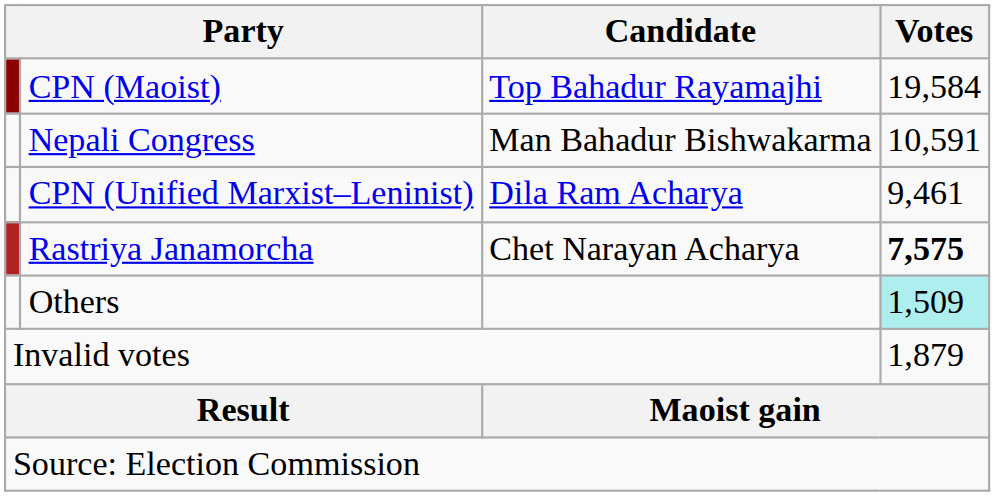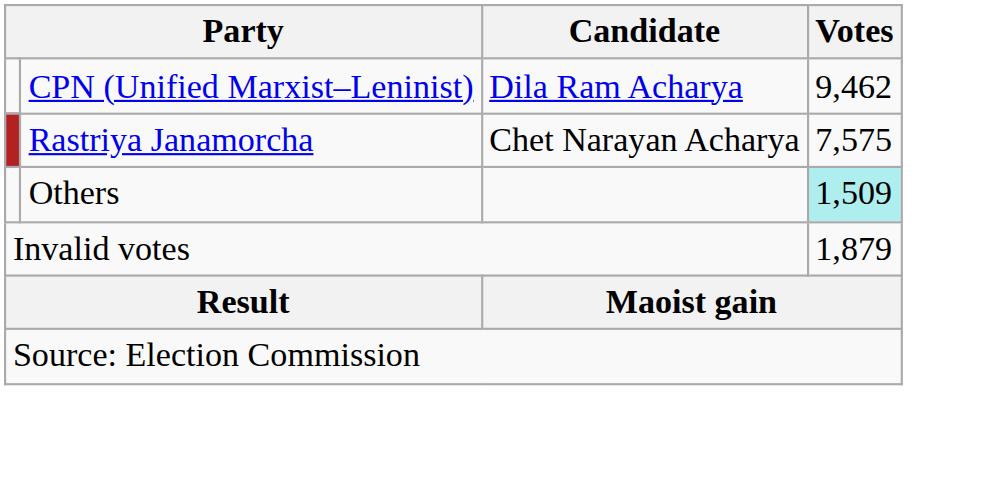- row: (125, 85)
- row: (142, 139)
(926, 193) 9,461 -> (854, 85) 9,462
(926, 247) bold -> (854, 139) normal
